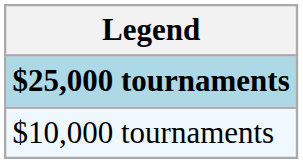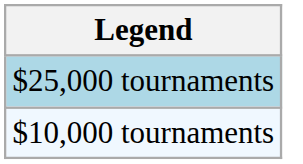(151, 80) bold -> (143, 80) normal
